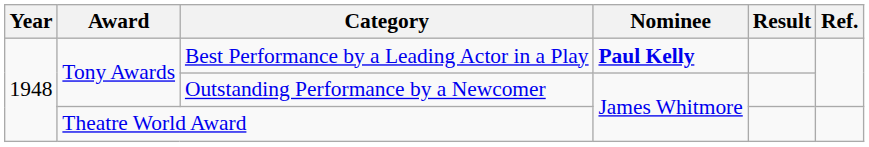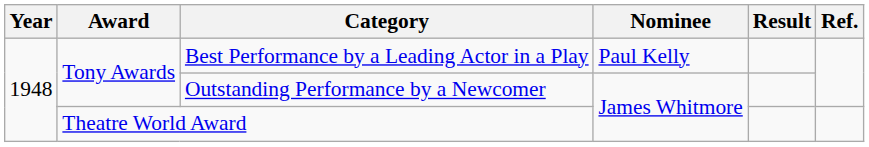(646, 55) bold -> (644, 55) normal
